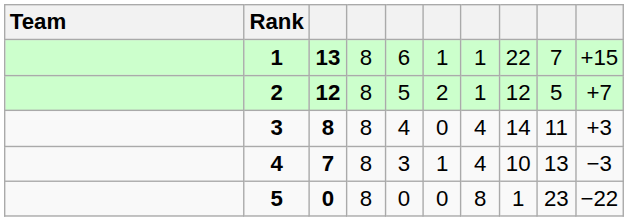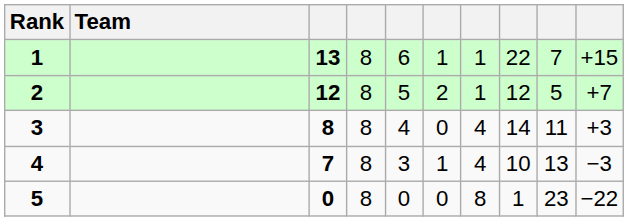columns swapped: (277, 22) <-> (38, 22)
